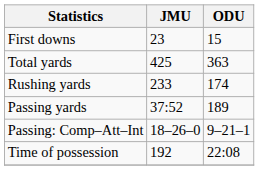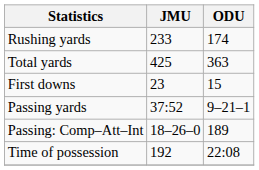rows swapped: (42, 39) <-> (49, 84)
(218, 107) 189 -> (229, 107) 9–21–1
(229, 130) 9–21–1 -> (218, 130) 189
